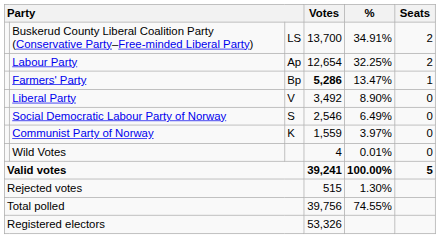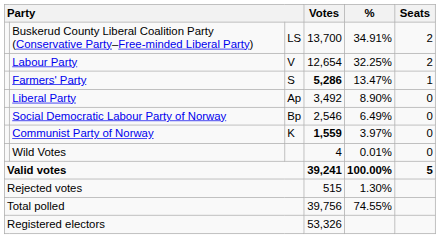(294, 62) Ap -> (291, 62) V
(294, 80) Bp -> (291, 80) S
(291, 98) V -> (294, 98) Ap
(291, 116) S -> (294, 116) Bp
(328, 134) normal -> (328, 134) bold
